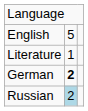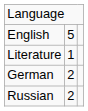(71, 75) bold -> (71, 75) normal
(71, 95) lightblue background -> (71, 95) no background
